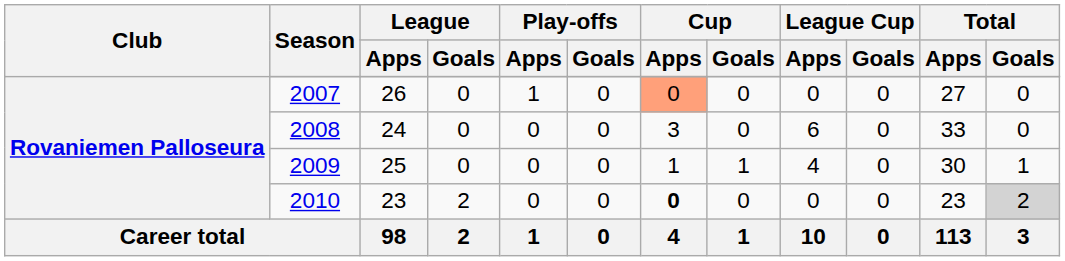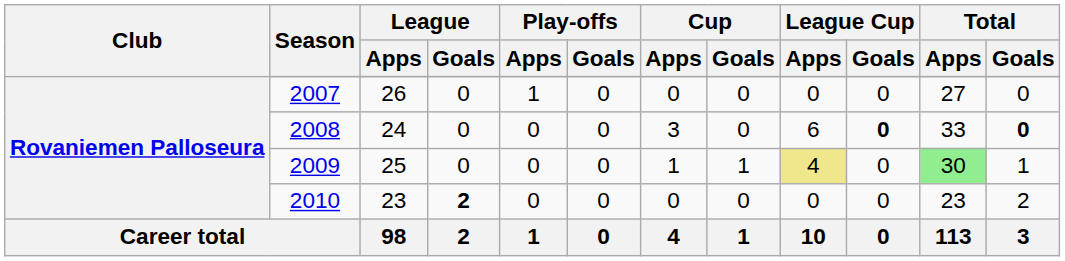(673, 93) lightsalmon background -> (673, 93) no background
(883, 129) normal -> (883, 129) bold
(1023, 129) normal -> (1023, 129) bold
(813, 165) no background -> (813, 165) khaki background
(953, 165) no background -> (953, 165) lightgreen background
(464, 201) normal -> (464, 201) bold
(673, 201) bold -> (673, 201) normal
(1023, 201) lightgrey background -> (1023, 201) no background
